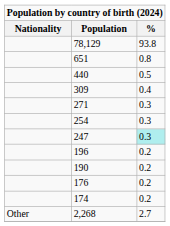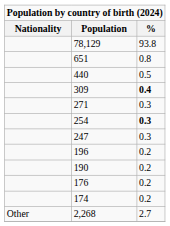(145, 90) normal -> (145, 90) bold
(145, 121) normal -> (145, 121) bold
(145, 136) paleturquoise background -> (145, 136) no background
